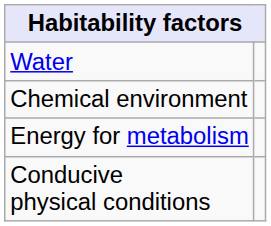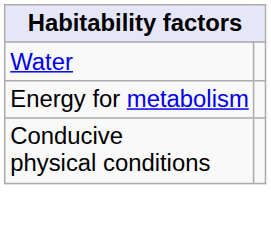- row: (129, 99)
